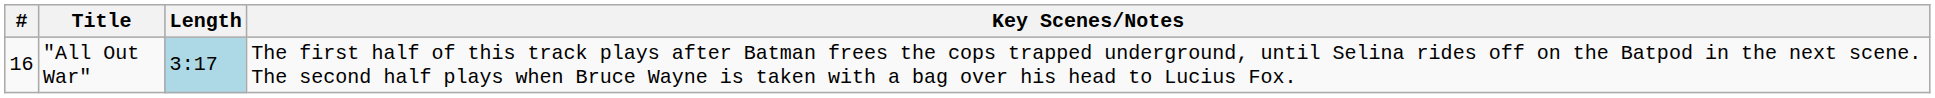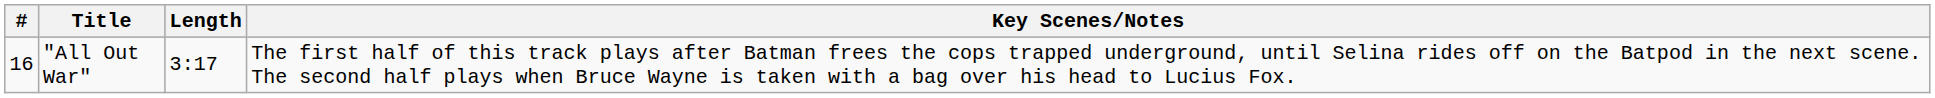(194, 65) lightblue background -> (194, 65) no background
